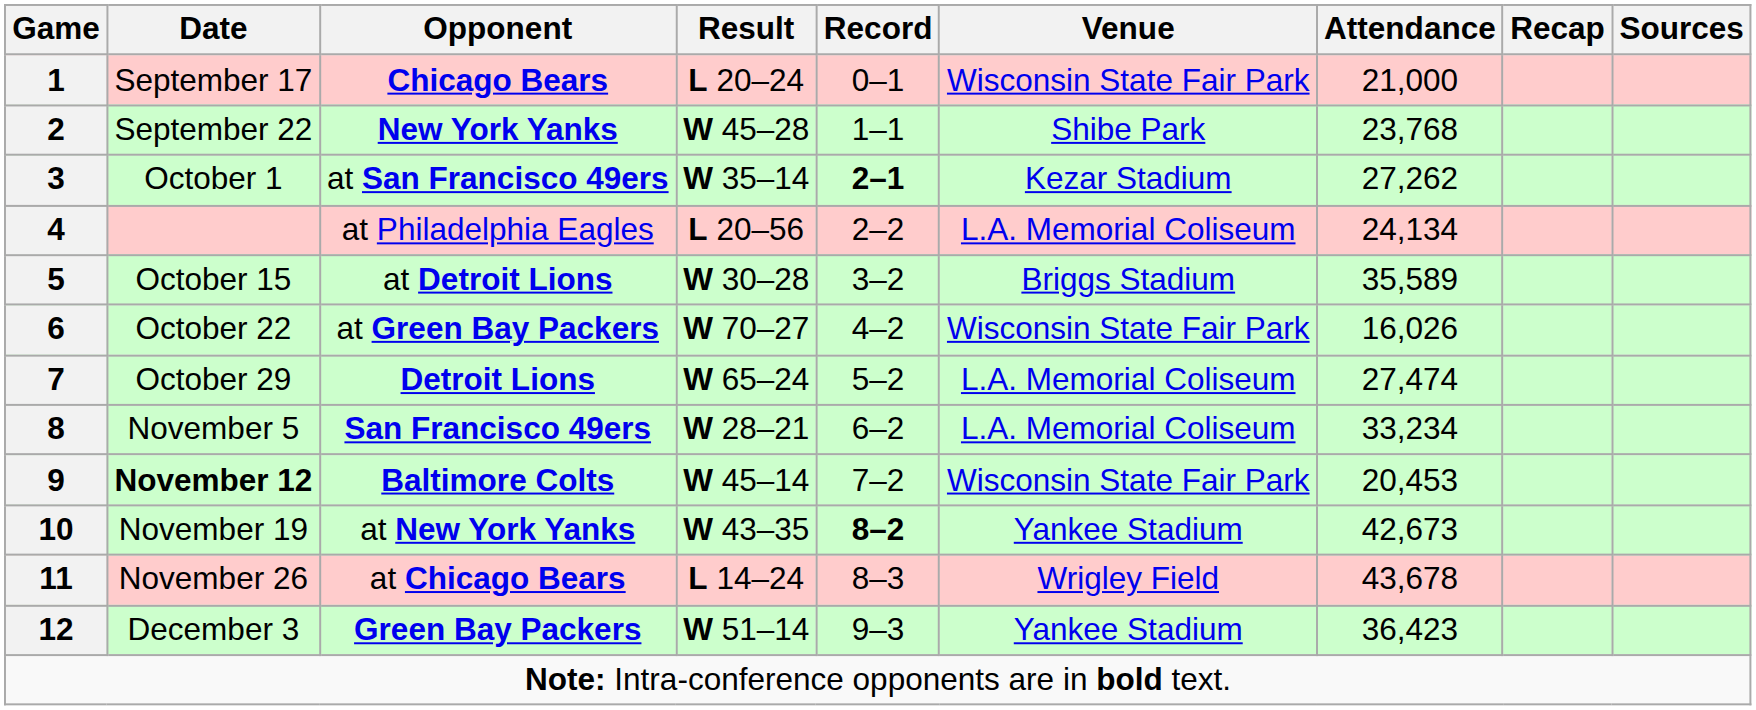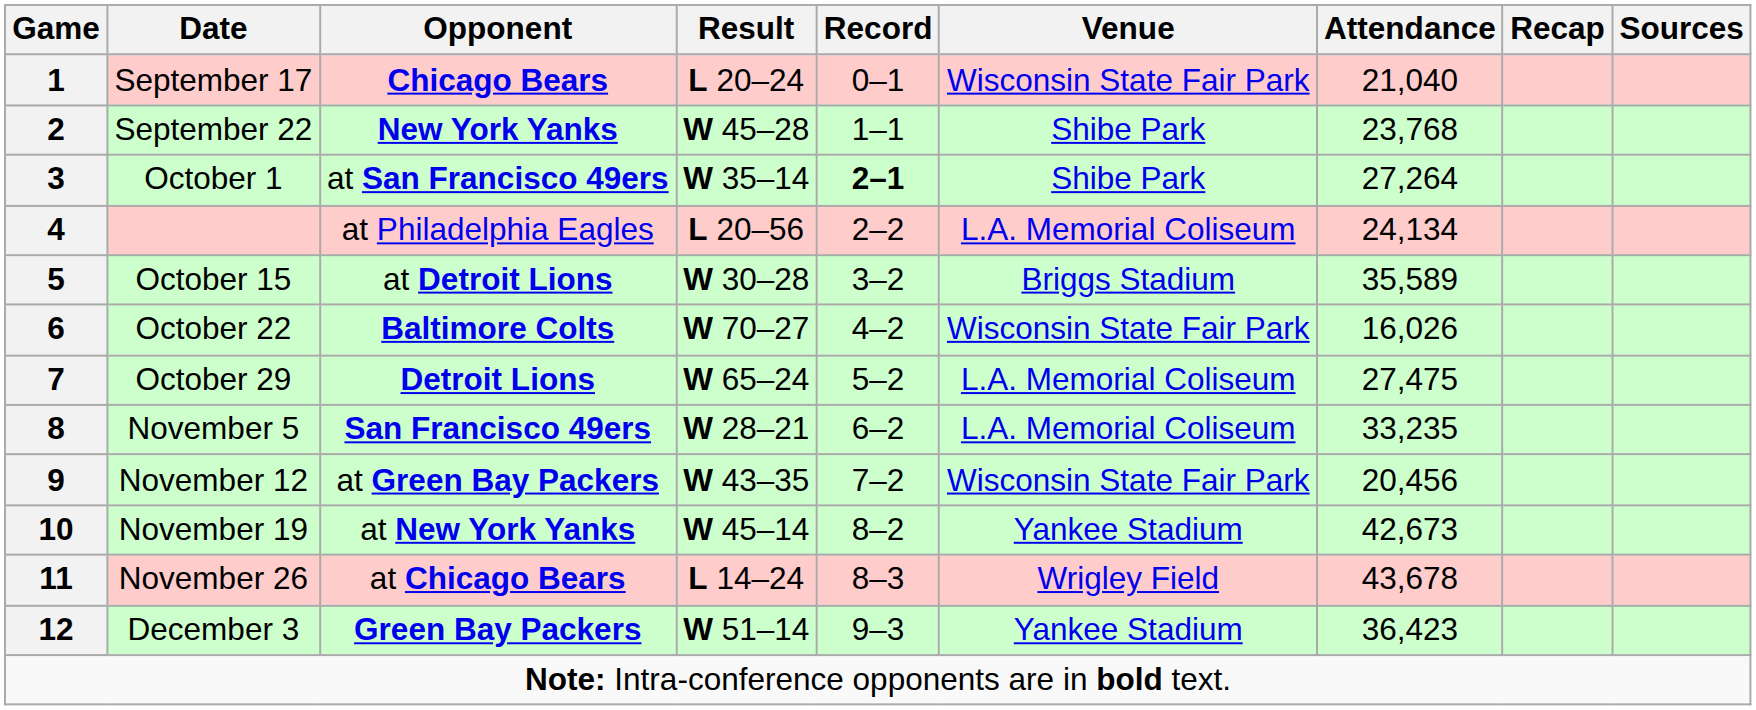(1410, 79) 21,000 -> (1410, 79) 21,040
(1128, 179) Kezar Stadium -> (1128, 179) Shibe Park
(1410, 179) 27,262 -> (1410, 179) 27,264
(498, 329) at Green Bay Packers -> (498, 329) Baltimore Colts
(1410, 379) 27,474 -> (1410, 379) 27,475
(1410, 429) 33,234 -> (1410, 429) 33,235
(213, 479) bold -> (213, 479) normal
(498, 479) Baltimore Colts -> (498, 479) at Green Bay Packers
(746, 479) W 45–14 -> (746, 479) W 43–35
(1410, 479) 20,453 -> (1410, 479) 20,456
(746, 529) W 43–35 -> (746, 529) W 45–14
(878, 529) bold -> (878, 529) normal
